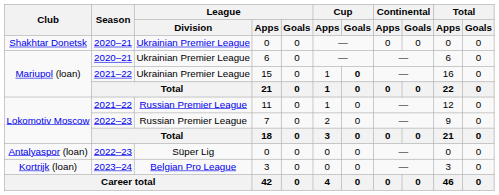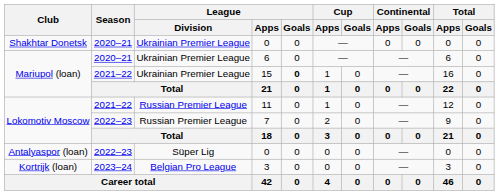(297, 74) normal -> (297, 74) bold
(357, 74) bold -> (357, 74) normal
